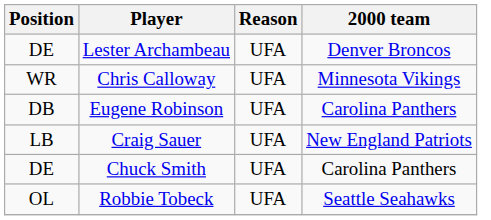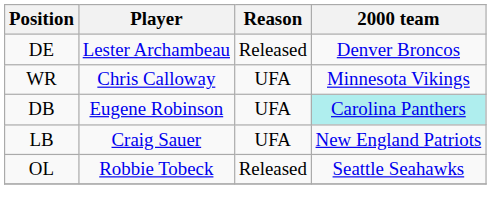(268, 49) UFA -> (273, 49) Released
(389, 109) no background -> (398, 109) paleturquoise background
- row: (156, 169)
(268, 199) UFA -> (273, 169) Released
